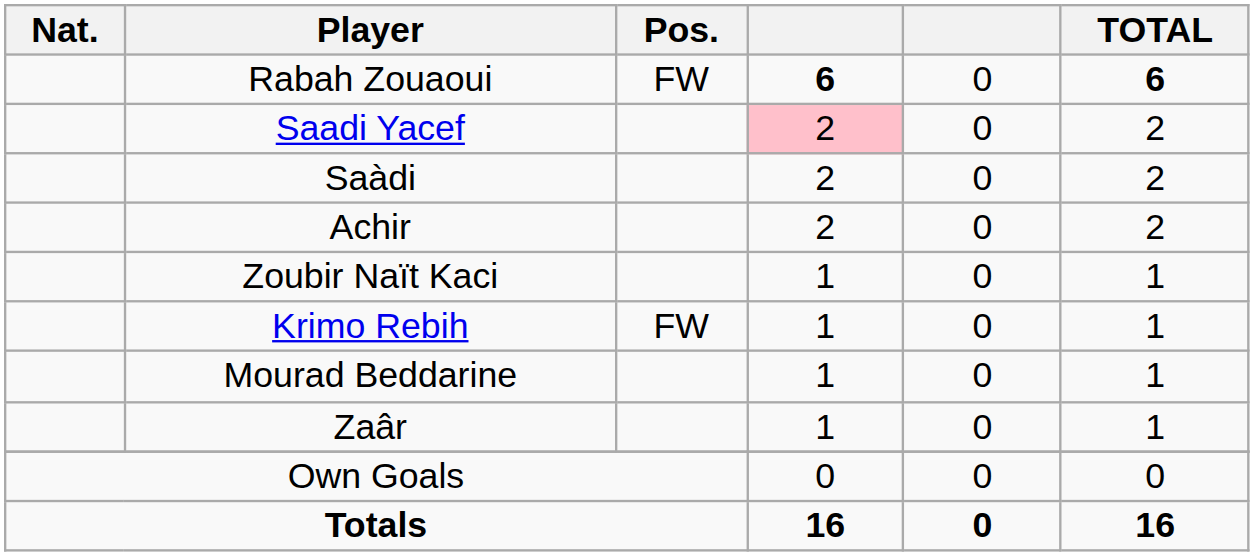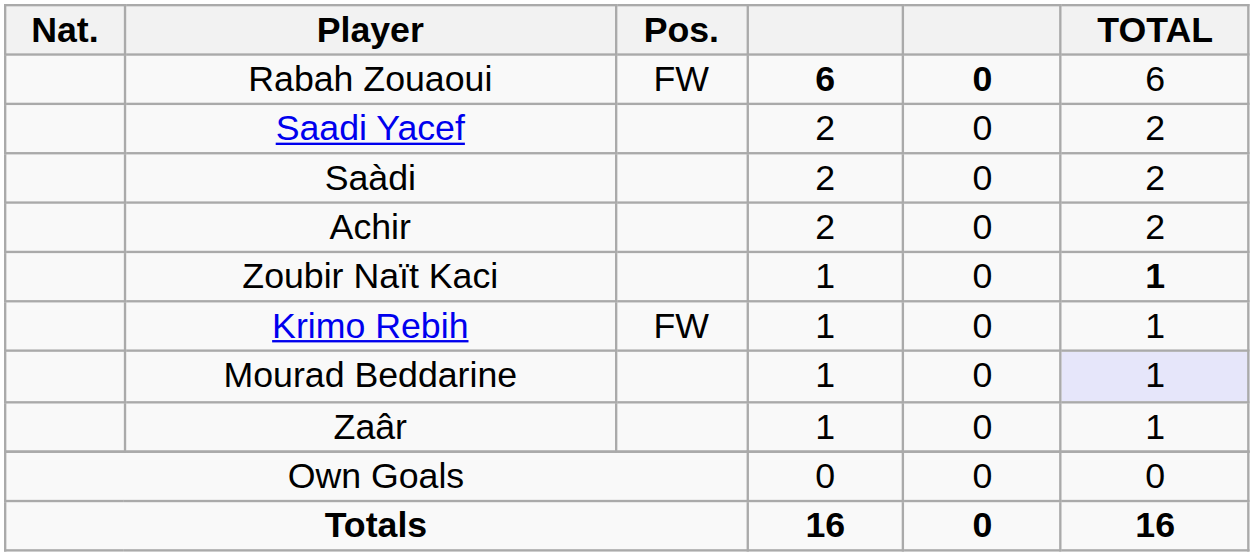(983, 78) normal -> (983, 78) bold
(1155, 78) bold -> (1155, 78) normal
(825, 128) pink background -> (825, 128) no background
(1155, 276) normal -> (1155, 276) bold
(1155, 375) no background -> (1155, 375) lavender background
